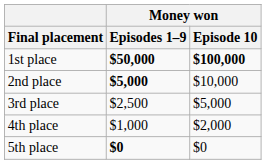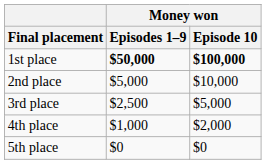(129, 81) bold -> (129, 81) normal
(117, 147) bold -> (117, 147) normal
